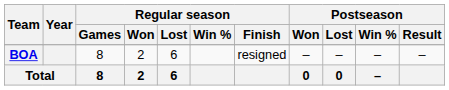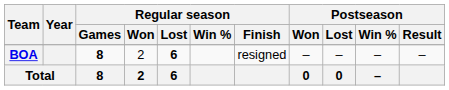(100, 55) normal -> (100, 55) bold
(174, 55) normal -> (174, 55) bold
